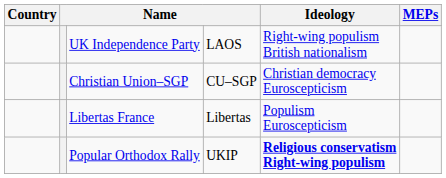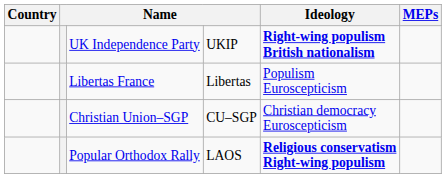(224, 44) LAOS -> (222, 44) UKIP
(321, 44) normal -> (324, 44) bold
rows swapped: (112, 118) <-> (129, 81)
(222, 155) UKIP -> (224, 155) LAOS
